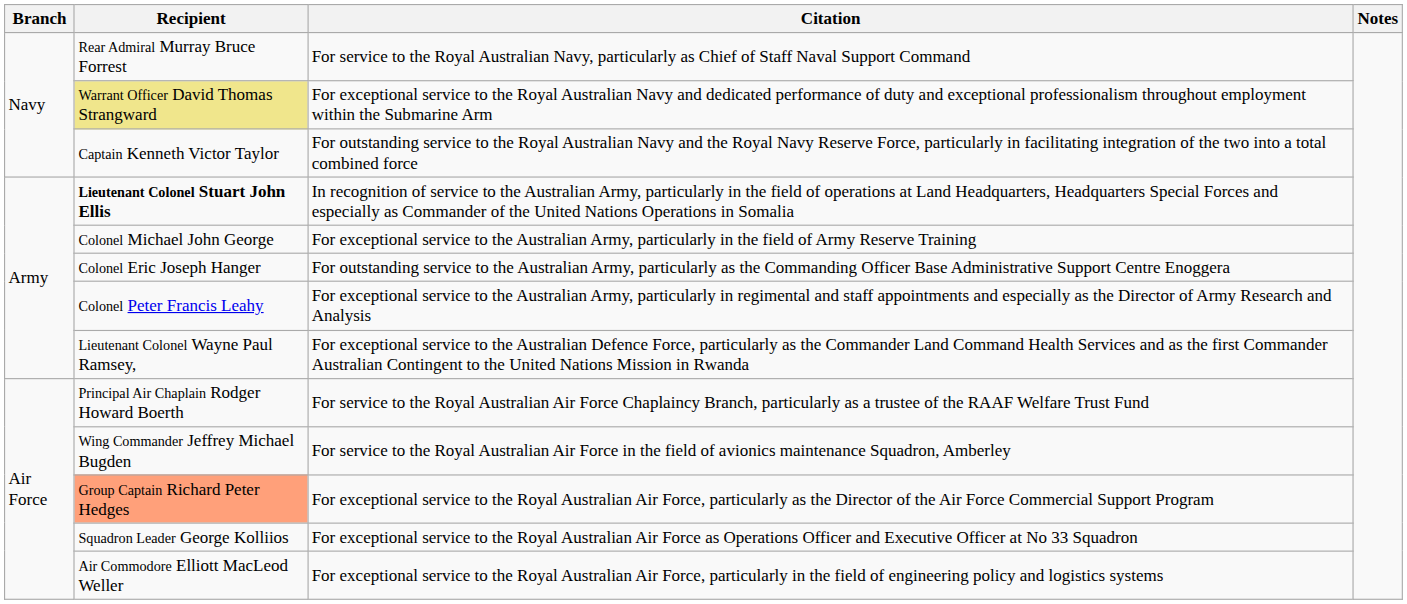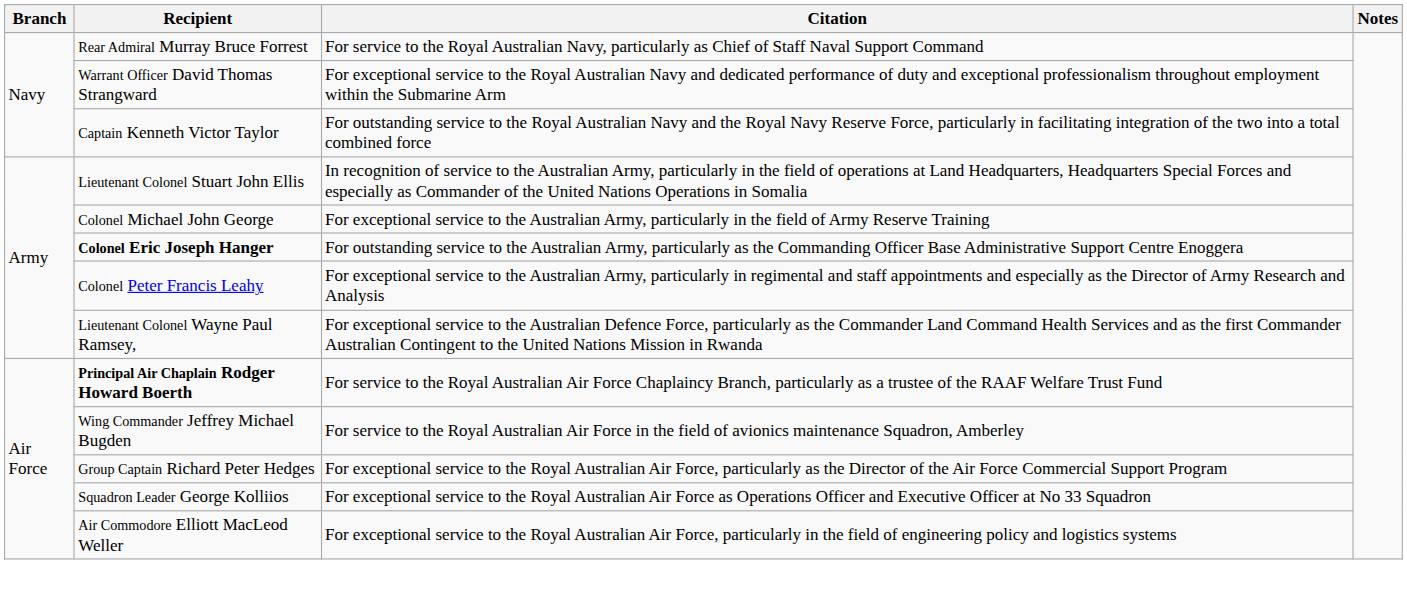(175, 105) khaki background -> (175, 84) no background
(182, 201) bold -> (191, 181) normal
(170, 267) normal -> (176, 247) bold
(169, 402) normal -> (176, 382) bold
(169, 498) lightsalmon background -> (197, 468) no background
